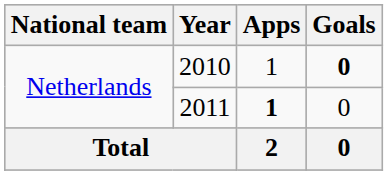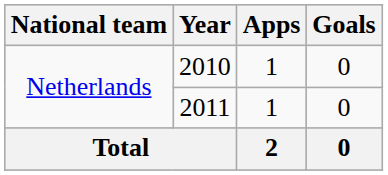(344, 66) bold -> (344, 66) normal
(272, 107) bold -> (272, 107) normal
